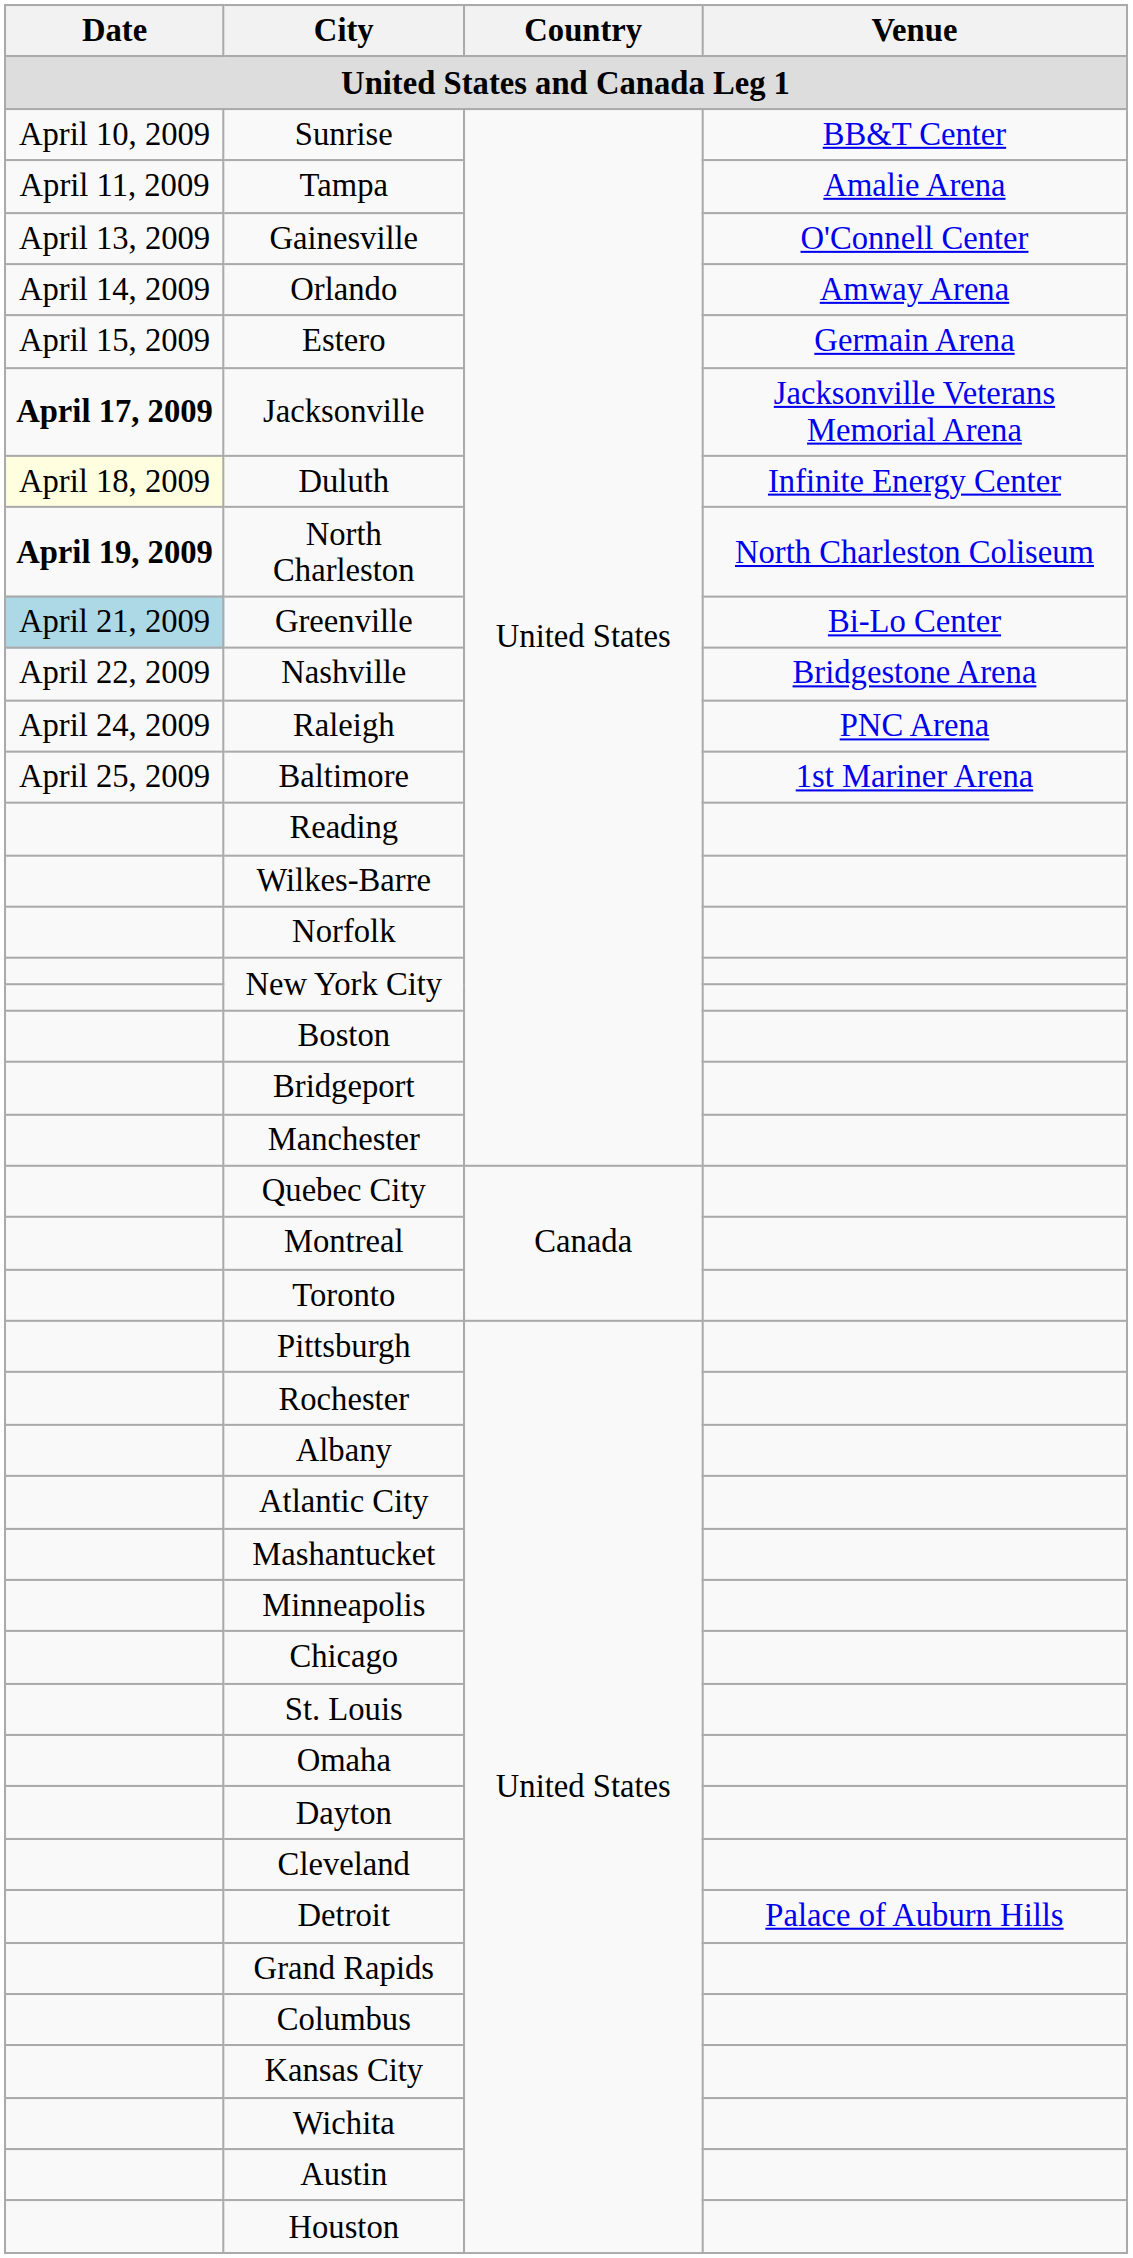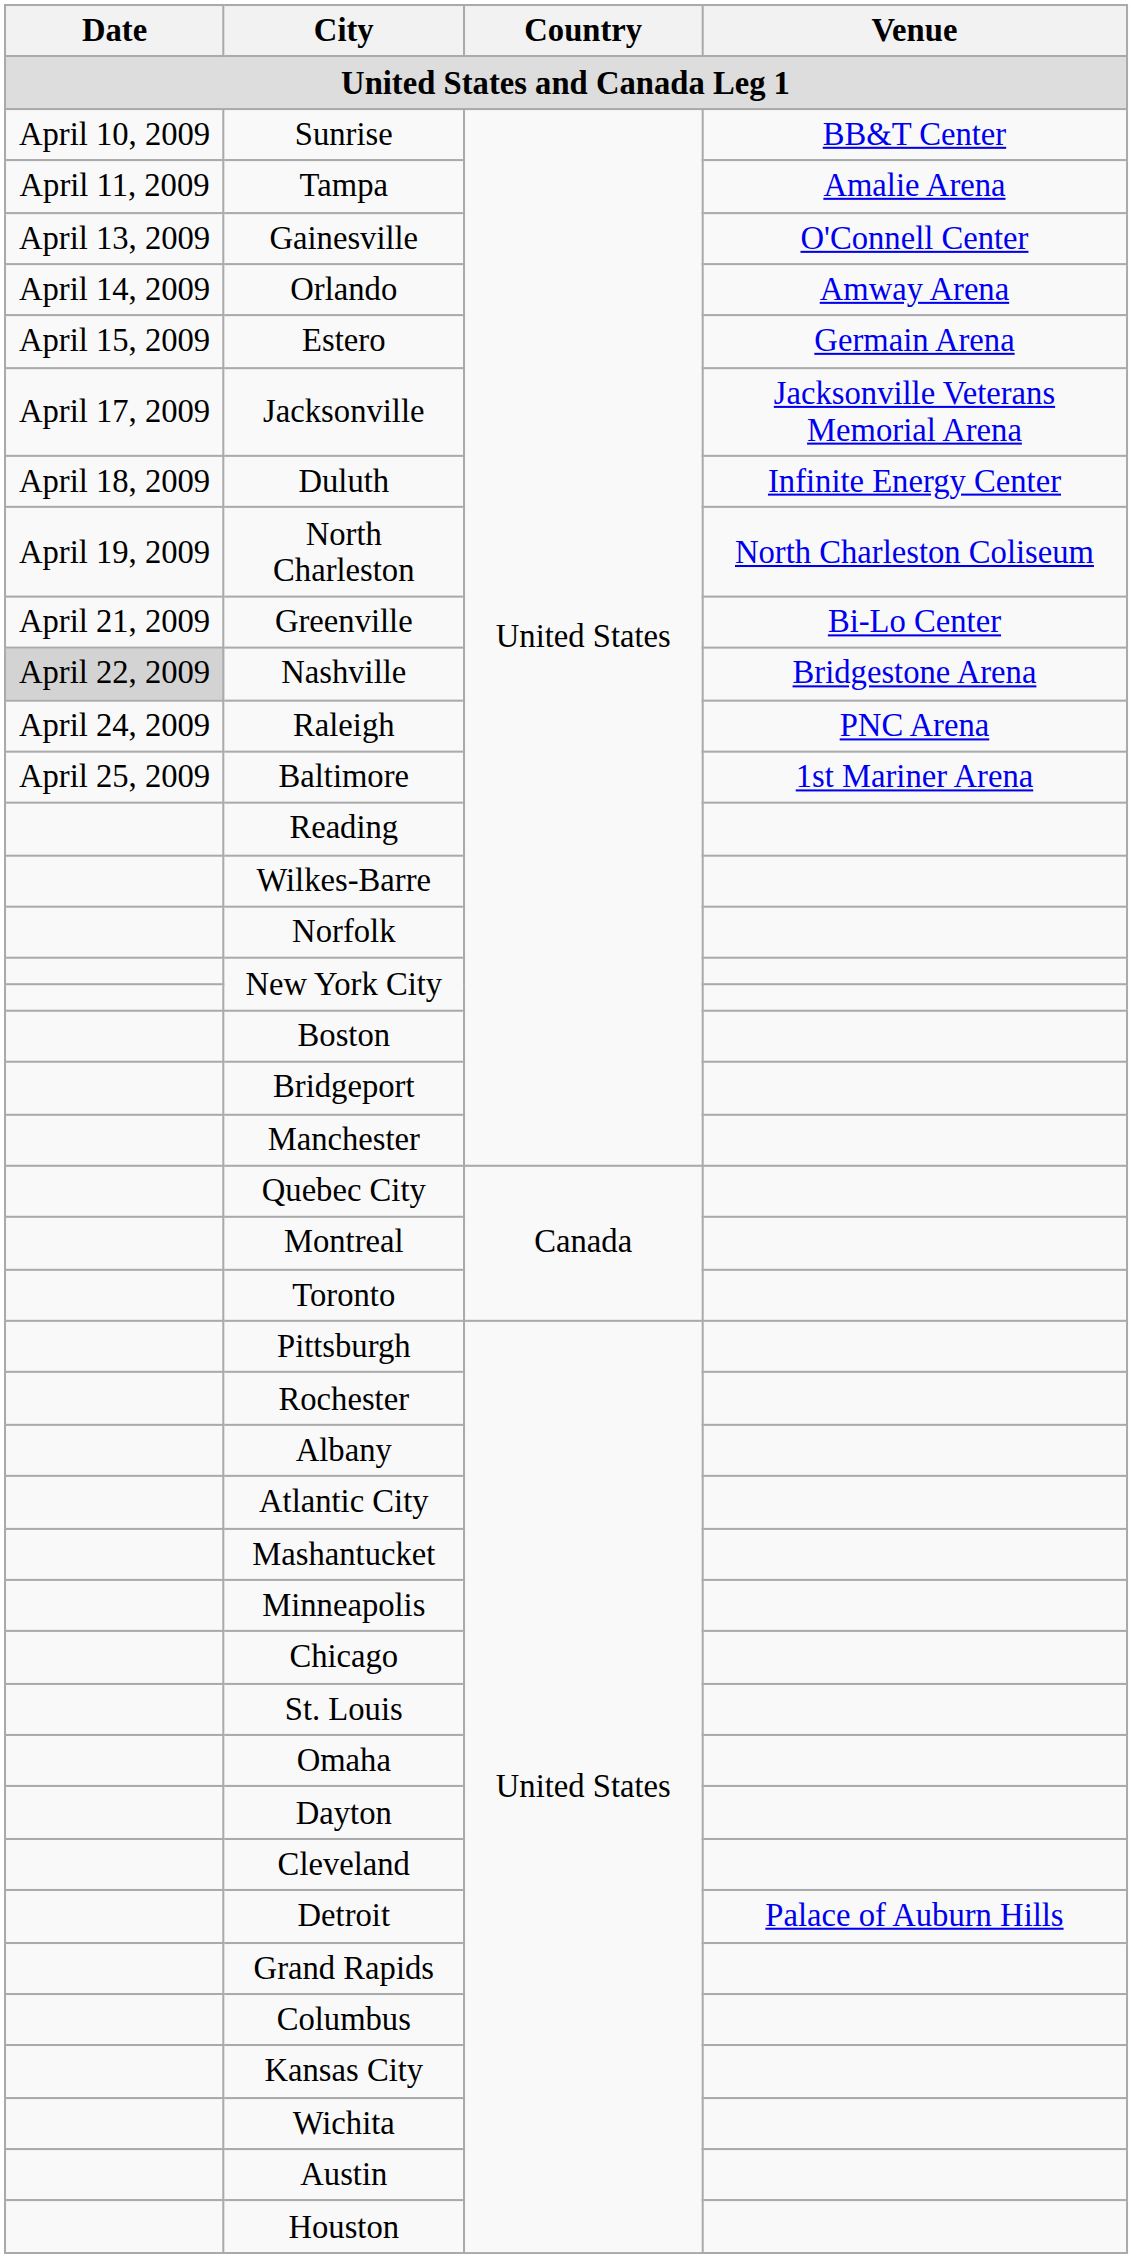(115, 411) bold -> (115, 411) normal
(115, 481) lightyellow background -> (115, 481) no background
(115, 551) bold -> (115, 551) normal
(115, 621) lightblue background -> (115, 621) no background
(115, 673) no background -> (115, 673) lightgrey background
